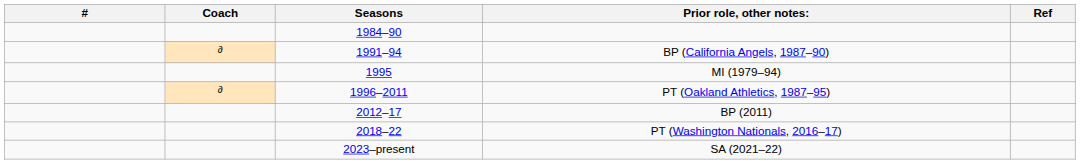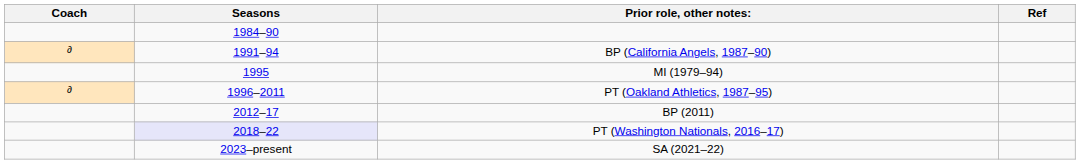- column: (85, 13)
(379, 131) no background -> (256, 131) lavender background
